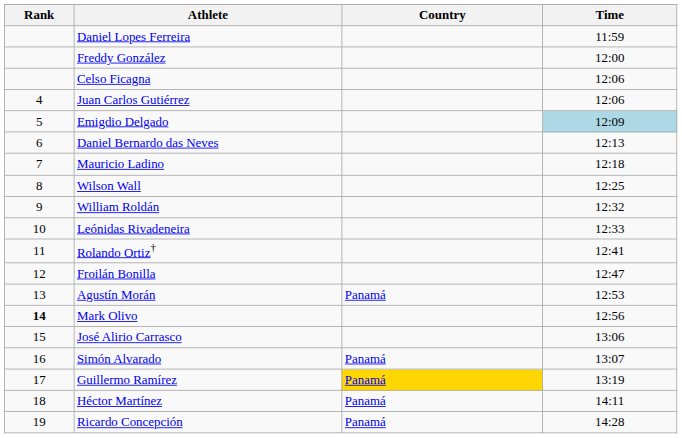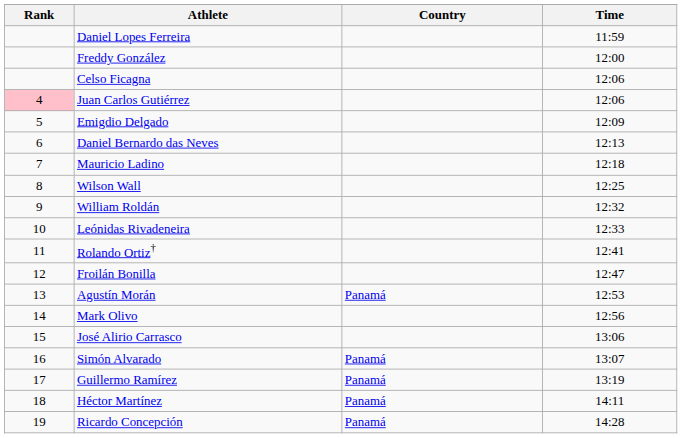(39, 100) no background -> (39, 100) pink background
(610, 121) lightblue background -> (610, 121) no background
(39, 316) bold -> (39, 316) normal
(365, 380) gold background -> (365, 380) no background
